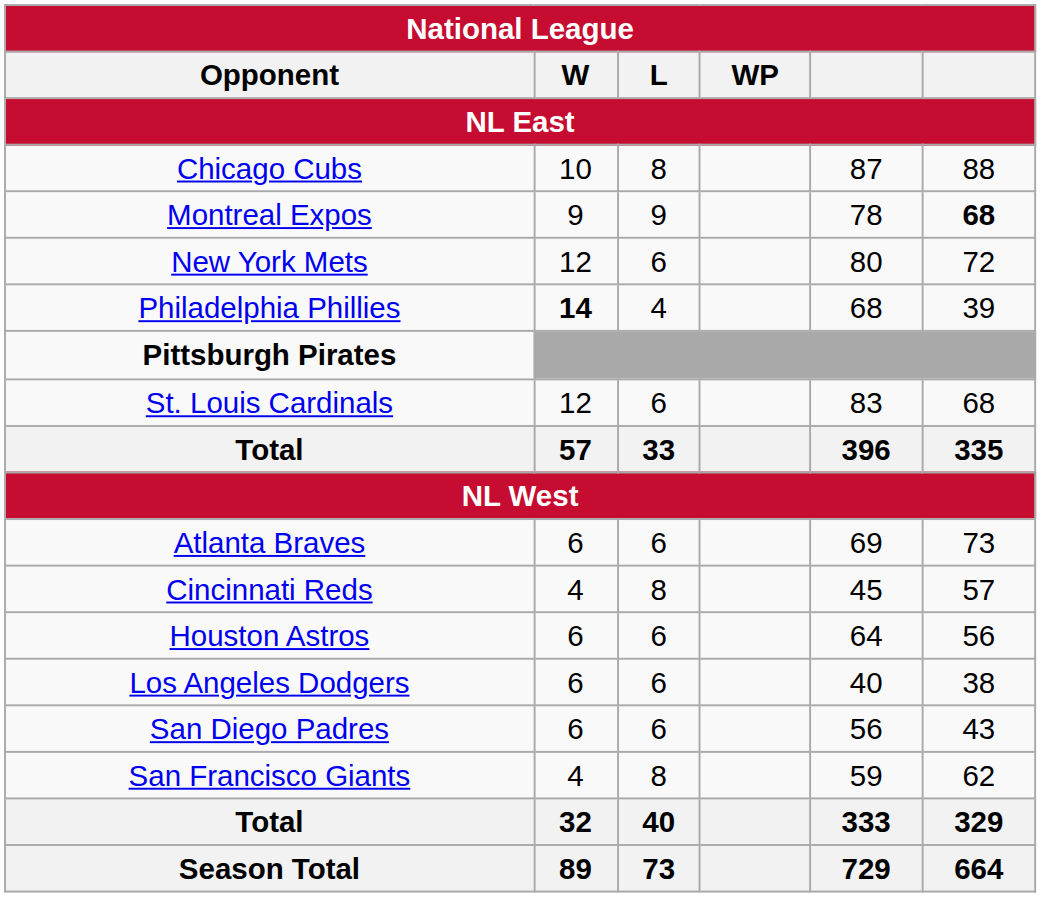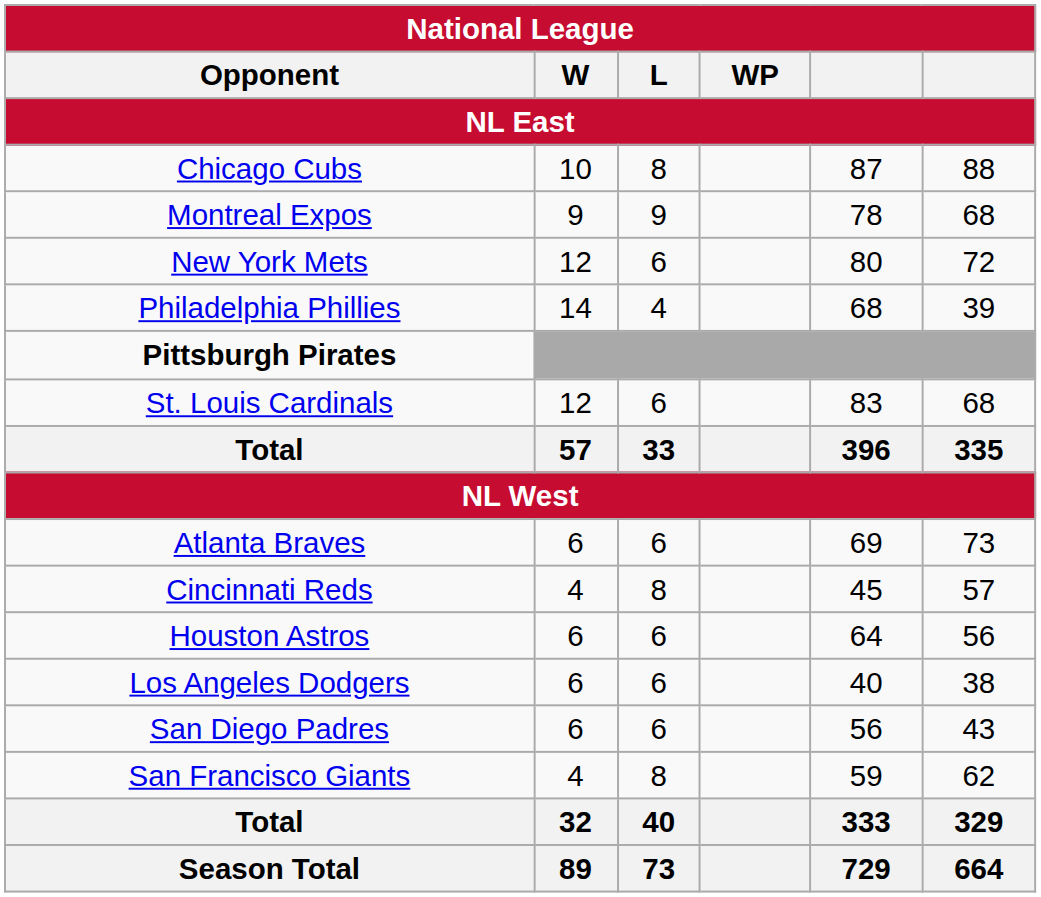(979, 215) bold -> (979, 215) normal
(576, 308) bold -> (576, 308) normal
